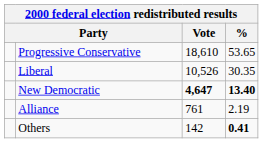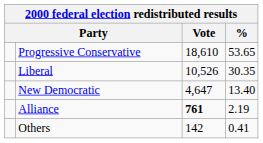(199, 90) bold -> (199, 90) normal
(242, 90) bold -> (242, 90) normal
(194, 109) normal -> (194, 109) bold
(239, 128) bold -> (239, 128) normal
